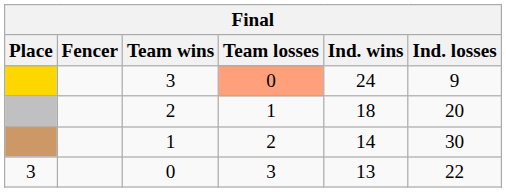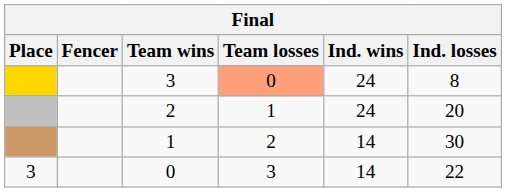(455, 80) 9 -> (455, 80) 8
(366, 111) 18 -> (366, 111) 24
(366, 171) 13 -> (366, 171) 14
